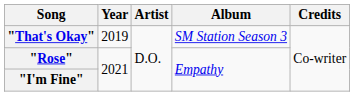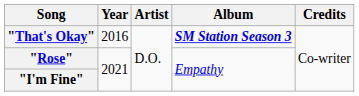(115, 36) 2019 -> (115, 36) 2016
(231, 36) normal -> (233, 36) bold
